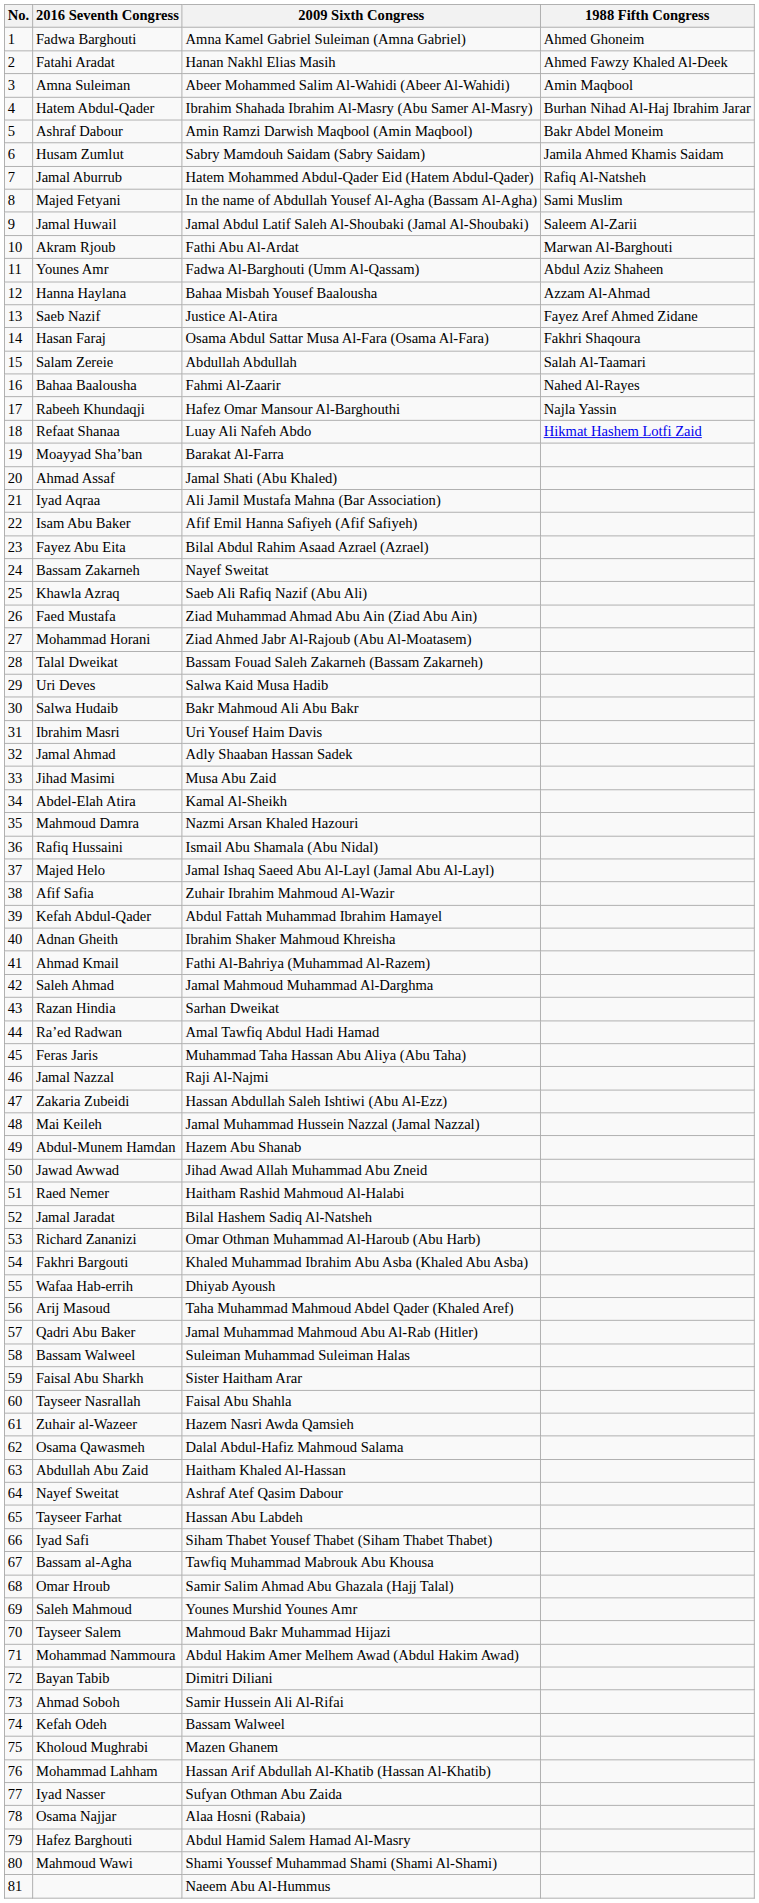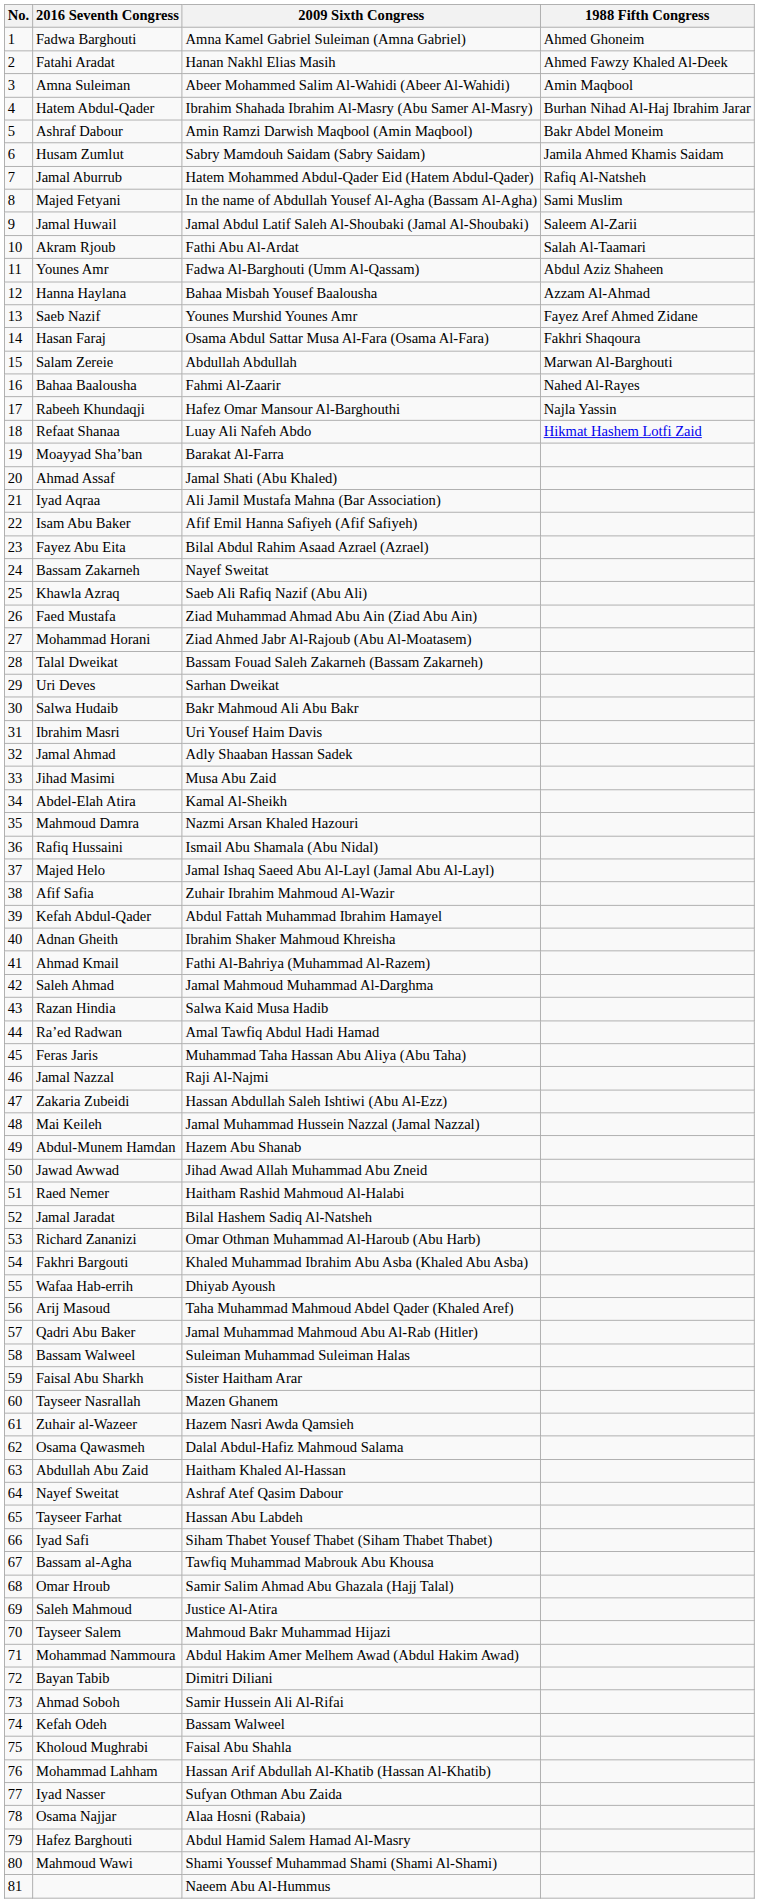(608, 246) Marwan Al-Barghouti -> (595, 246) Salah Al-Taamari
(231, 316) Justice Al-Atira -> (271, 316) Younes Murshid Younes Amr
(595, 362) Salah Al-Taamari -> (608, 362) Marwan Al-Barghouti
(257, 685) Salwa Kaid Musa Hadib -> (232, 685) Sarhan Dweikat
(232, 1008) Sarhan Dweikat -> (257, 1008) Salwa Kaid Musa Hadib
(239, 1401) Faisal Abu Shahla -> (232, 1401) Mazen Ghanem
(271, 1609) Younes Murshid Younes Amr -> (231, 1609) Justice Al-Atira
(232, 1747) Mazen Ghanem -> (239, 1747) Faisal Abu Shahla
